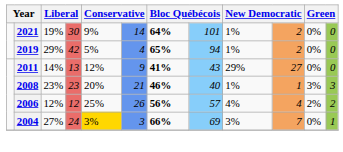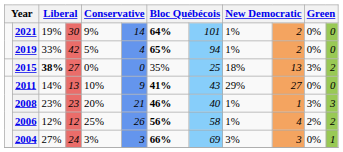(53, 49) 29% -> (52, 49) 33%
+ row: (26, 67)
(94, 67) 12% -> (94, 85) 10%
(215, 103) 57 -> (215, 121) 58
(232, 103) 4% -> (232, 121) 1%
(91, 121) gold background -> (91, 138) no background
(299, 121) 7 -> (299, 138) 3
